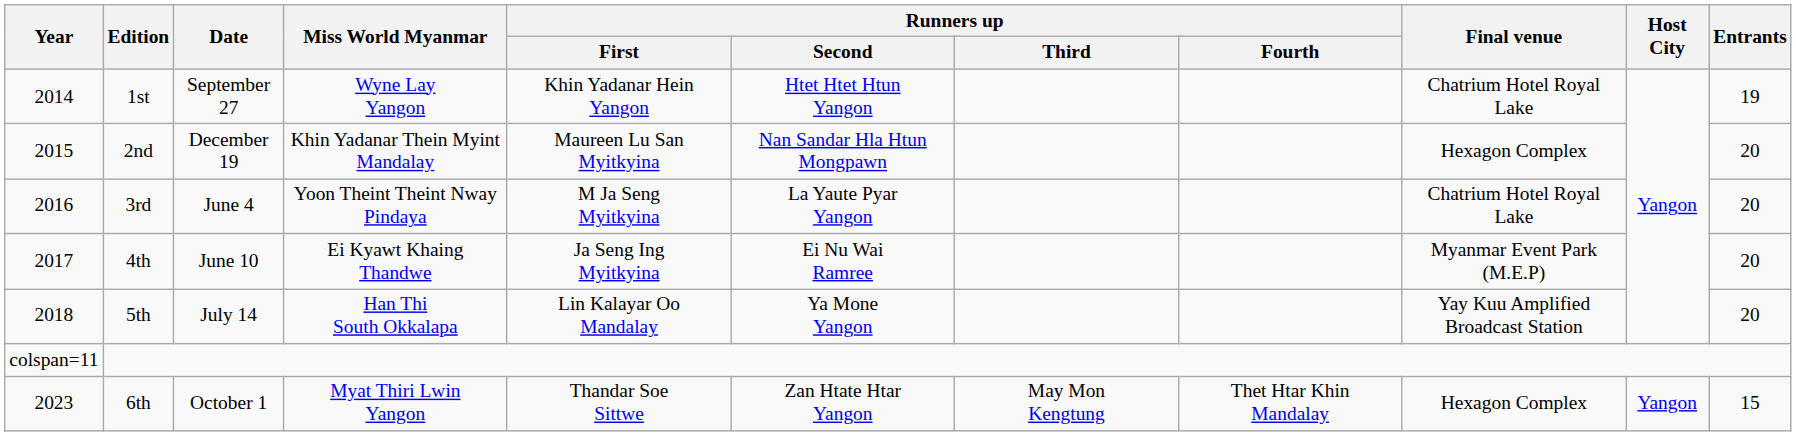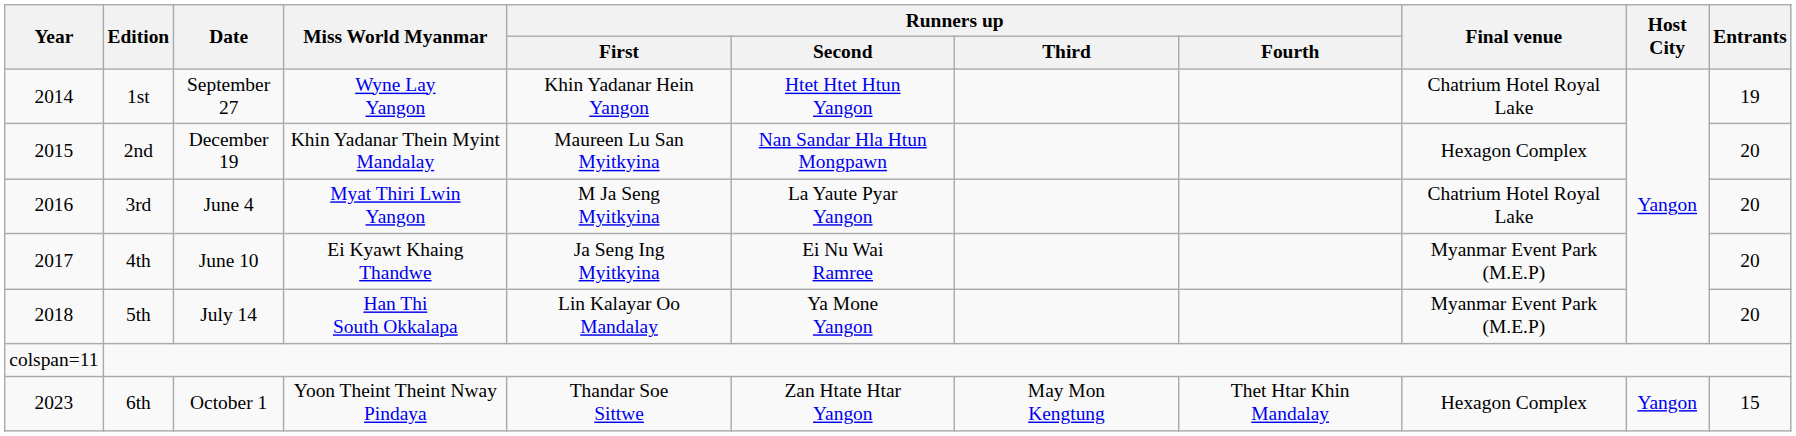(395, 205) Yoon Theint Theint Nway Pindaya -> (395, 205) Myat Thiri Lwin Yangon
(1514, 315) Yay Kuu Amplified Broadcast Station -> (1514, 315) Myanmar Event Park (M.E.P)
(395, 402) Myat Thiri Lwin Yangon -> (395, 402) Yoon Theint Theint Nway Pindaya
